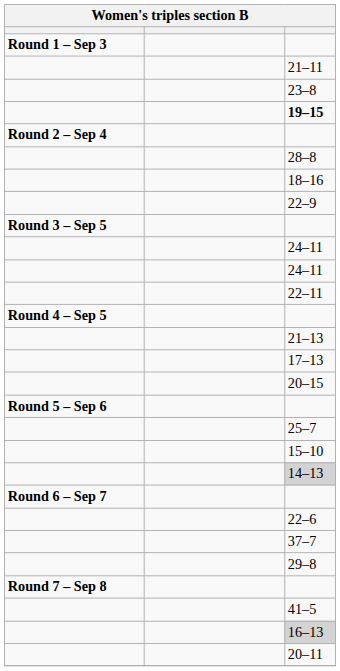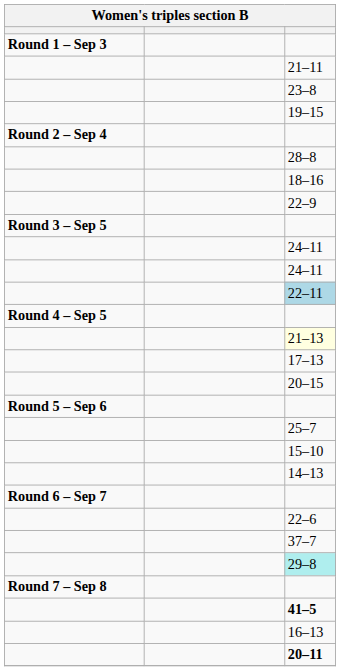(306, 112) bold -> (306, 112) normal
(305, 293) no background -> (305, 293) lightblue background
(306, 338) no background -> (306, 338) lightyellow background
(306, 474) lightgrey background -> (306, 474) no background
(302, 564) no background -> (302, 564) paleturquoise background
(302, 609) normal -> (302, 609) bold
(306, 632) lightgrey background -> (306, 632) no background
(305, 654) normal -> (305, 654) bold
